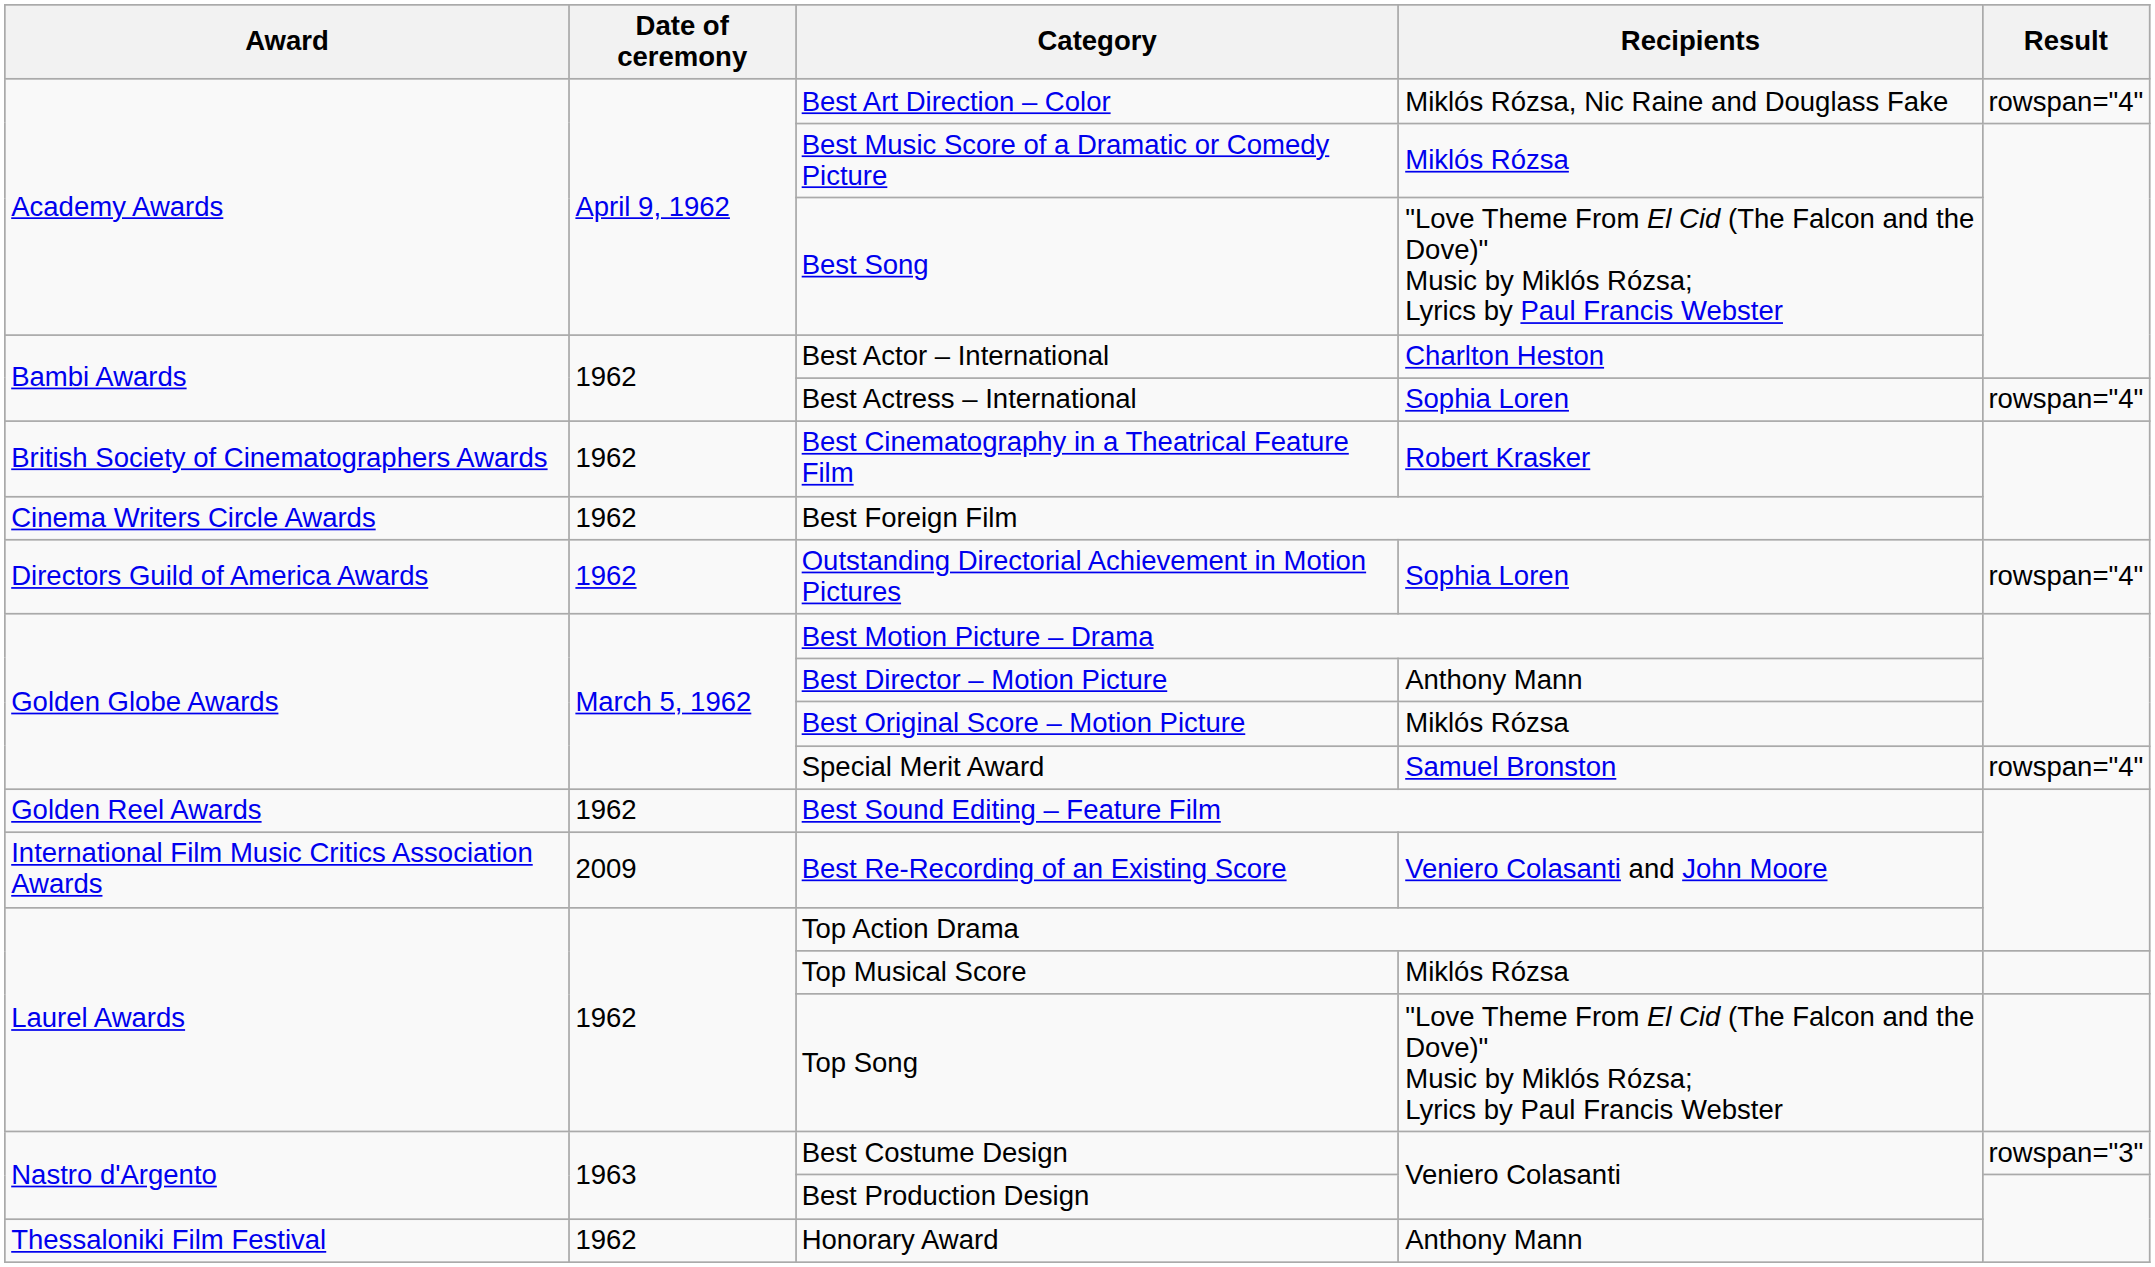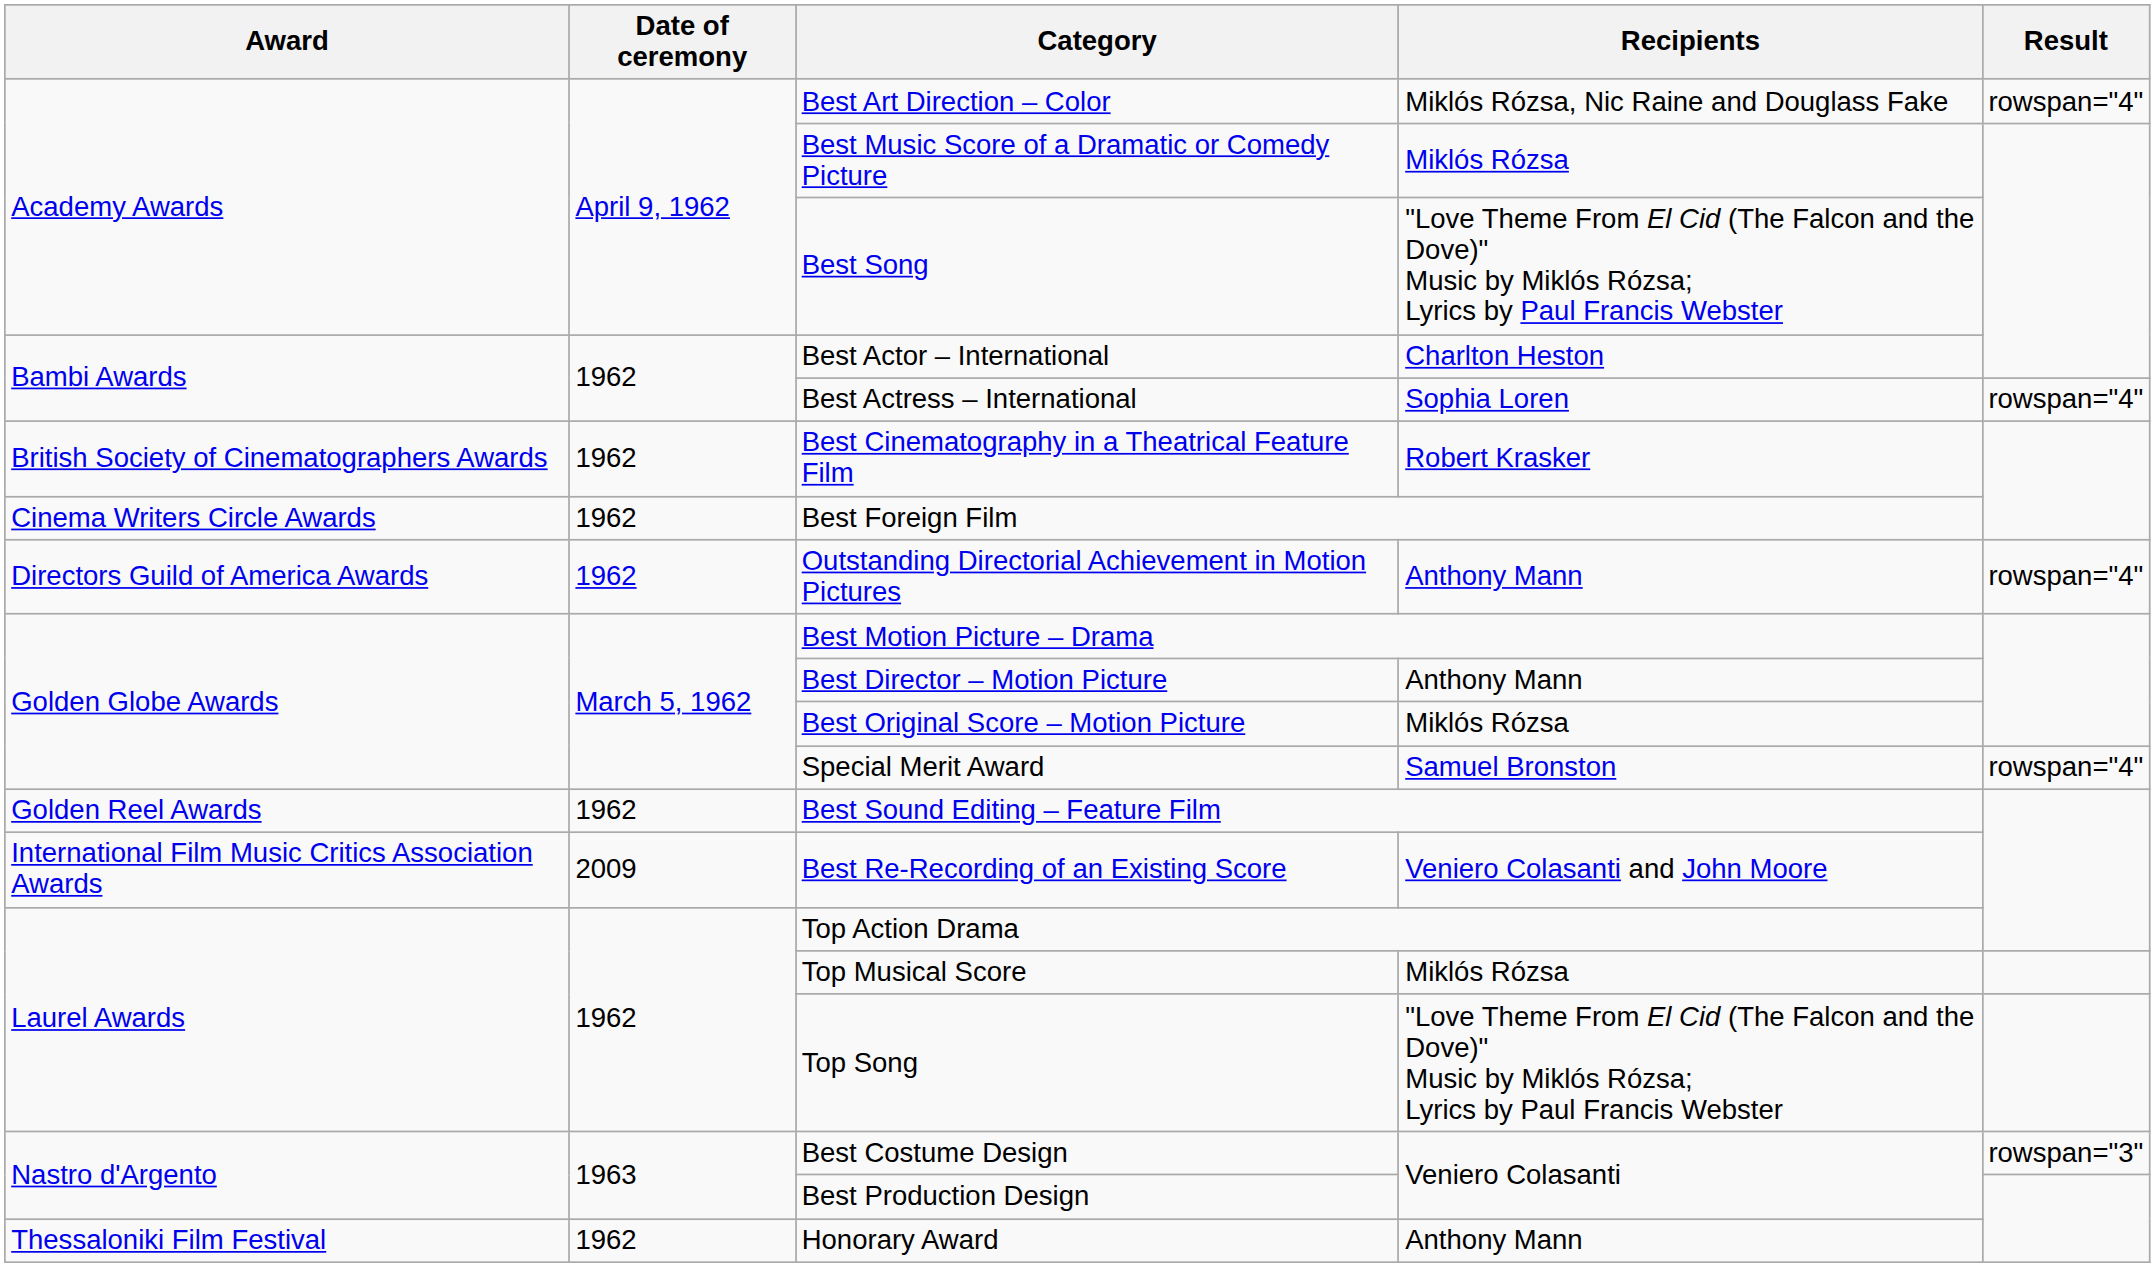(1487, 576) Sophia Loren -> (1494, 576) Anthony Mann
